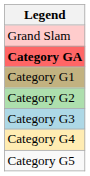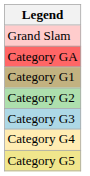(45, 56) bold -> (43, 56) normal
(41, 160) no background -> (41, 160) khaki background
